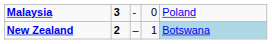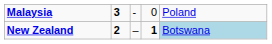(154, 30) normal -> (154, 30) bold
